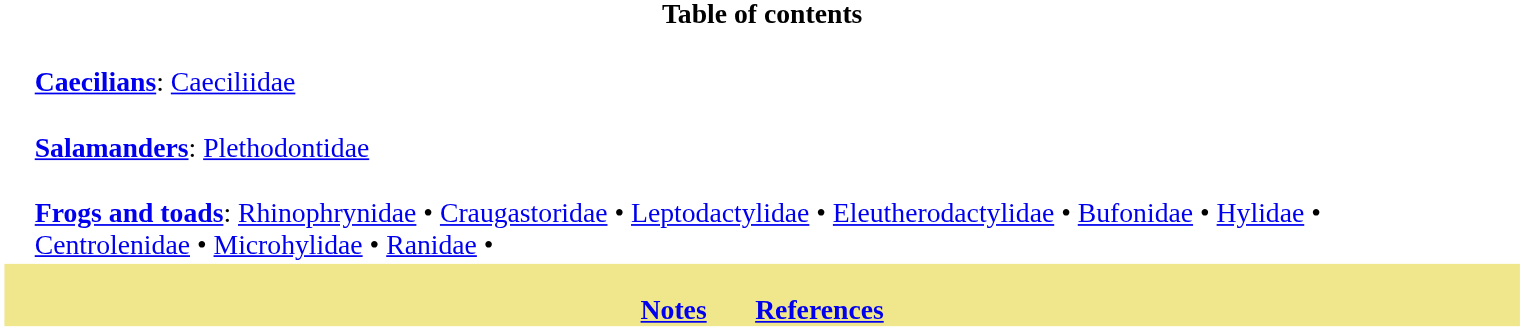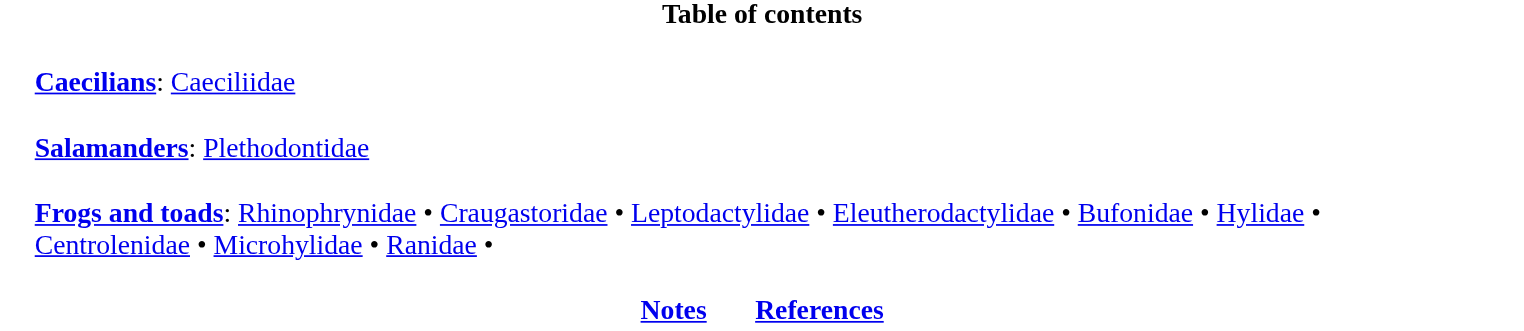(762, 310) khaki background -> (762, 310) no background
